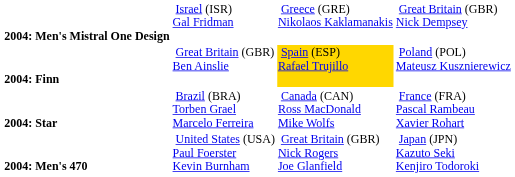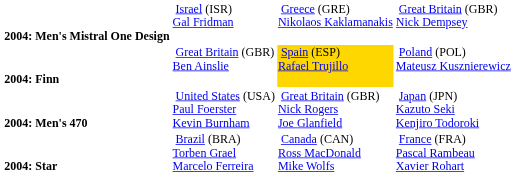rows swapped: (46, 166) <-> (31, 123)
